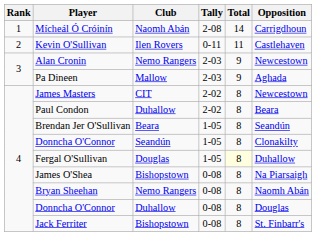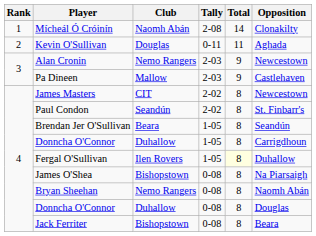(281, 28) Carrigdhoun -> (276, 28) Clonakilty
(159, 45) Ilen Rovers -> (152, 45) Douglas
(280, 45) Castlehaven -> (271, 45) Aghada
(271, 77) Aghada -> (280, 77) Castlehaven
(155, 110) Duhallow -> (153, 110) Seandún
(267, 110) Beara -> (279, 110) St. Finbarr's
(153, 142) Seandún -> (155, 142) Duhallow
(276, 142) Clonakilty -> (281, 142) Carrigdhoun
(152, 158) Douglas -> (159, 158) Ilen Rovers
(279, 223) St. Finbarr's -> (267, 223) Beara
